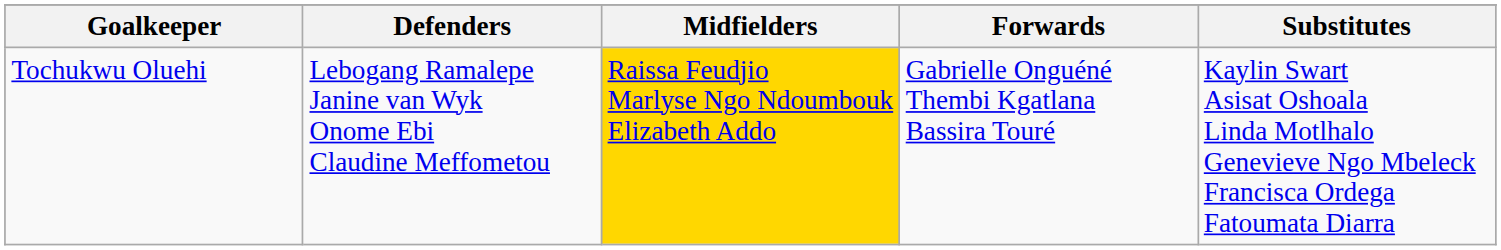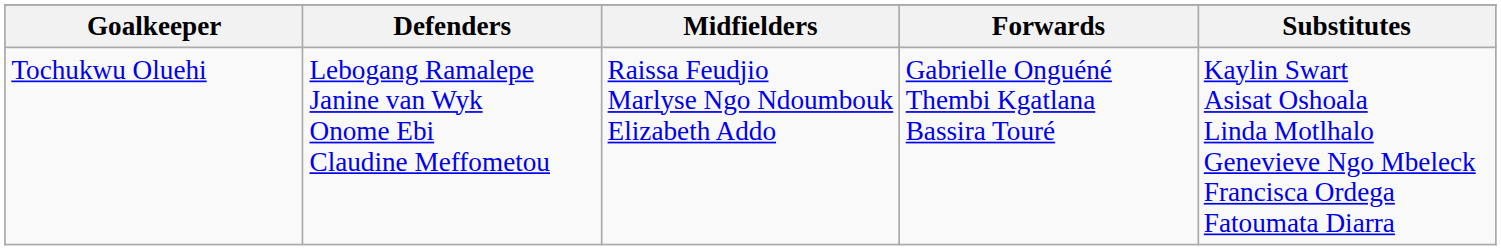(750, 99) gold background -> (750, 99) no background
